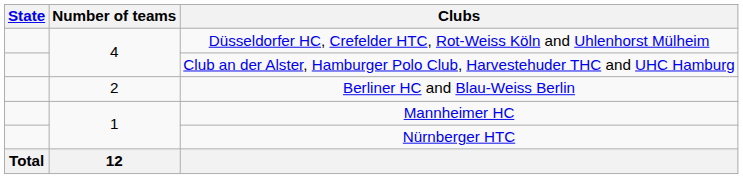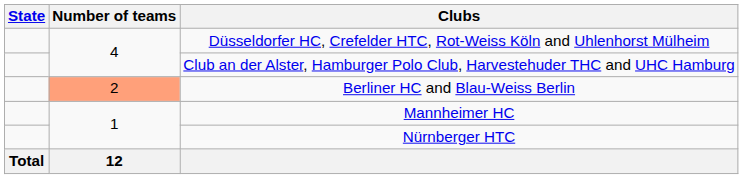(114, 88) no background -> (114, 88) lightsalmon background
